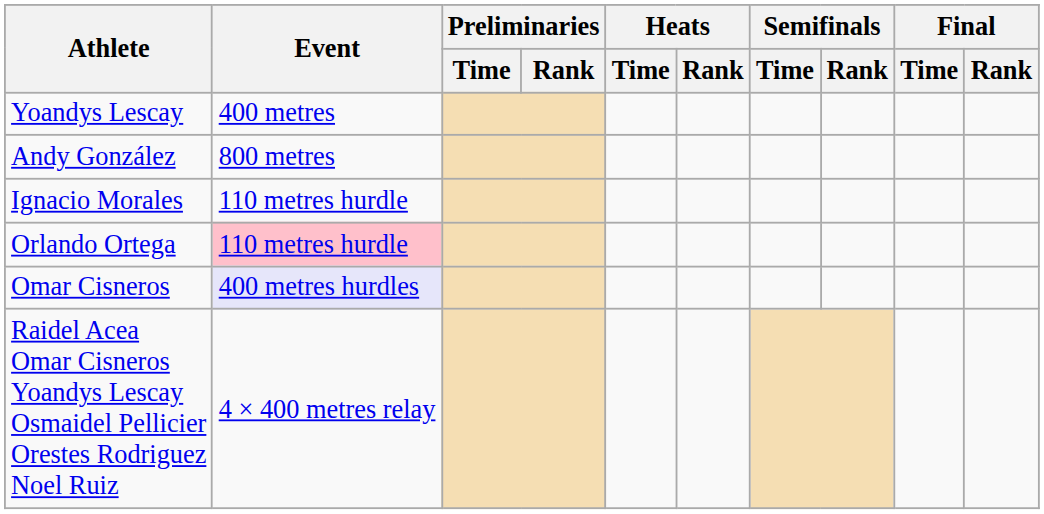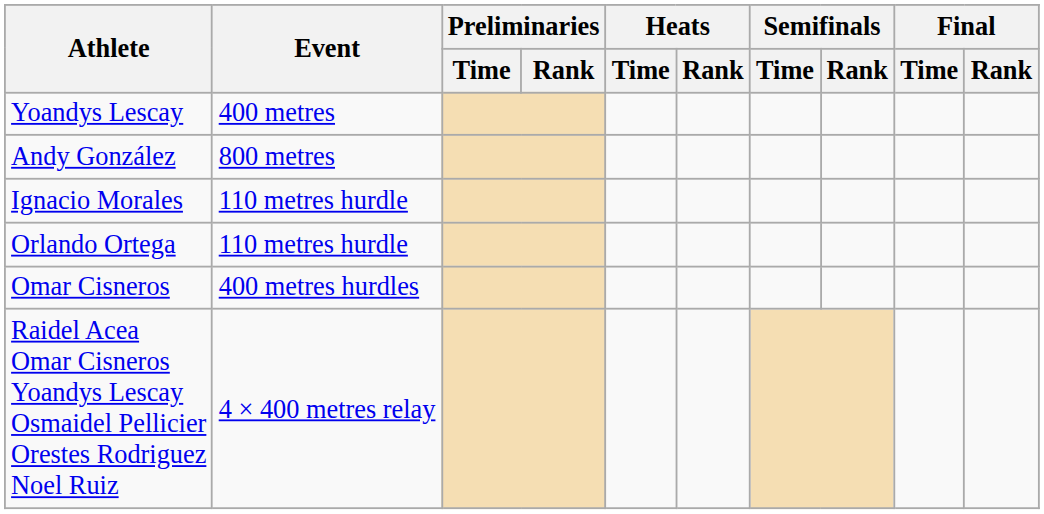(313, 243) pink background -> (313, 243) no background
(319, 287) lavender background -> (319, 287) no background
